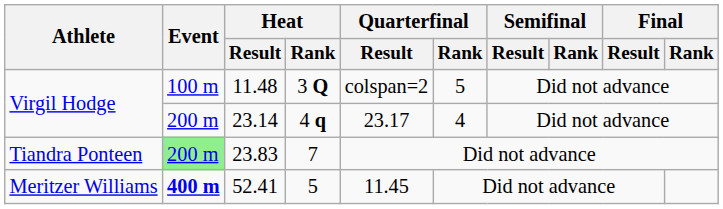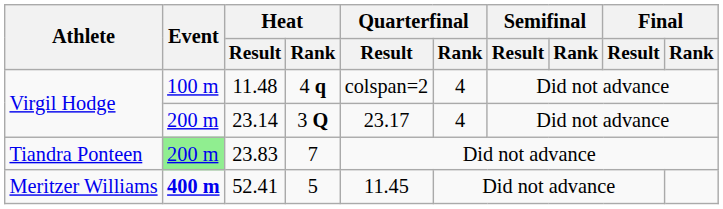(313, 86) 3 Q -> (313, 86) 4 q
(460, 86) 5 -> (460, 86) 4
(313, 120) 4 q -> (313, 120) 3 Q
